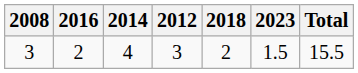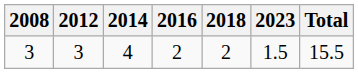columns swapped: (177, 20) <-> (78, 20)
